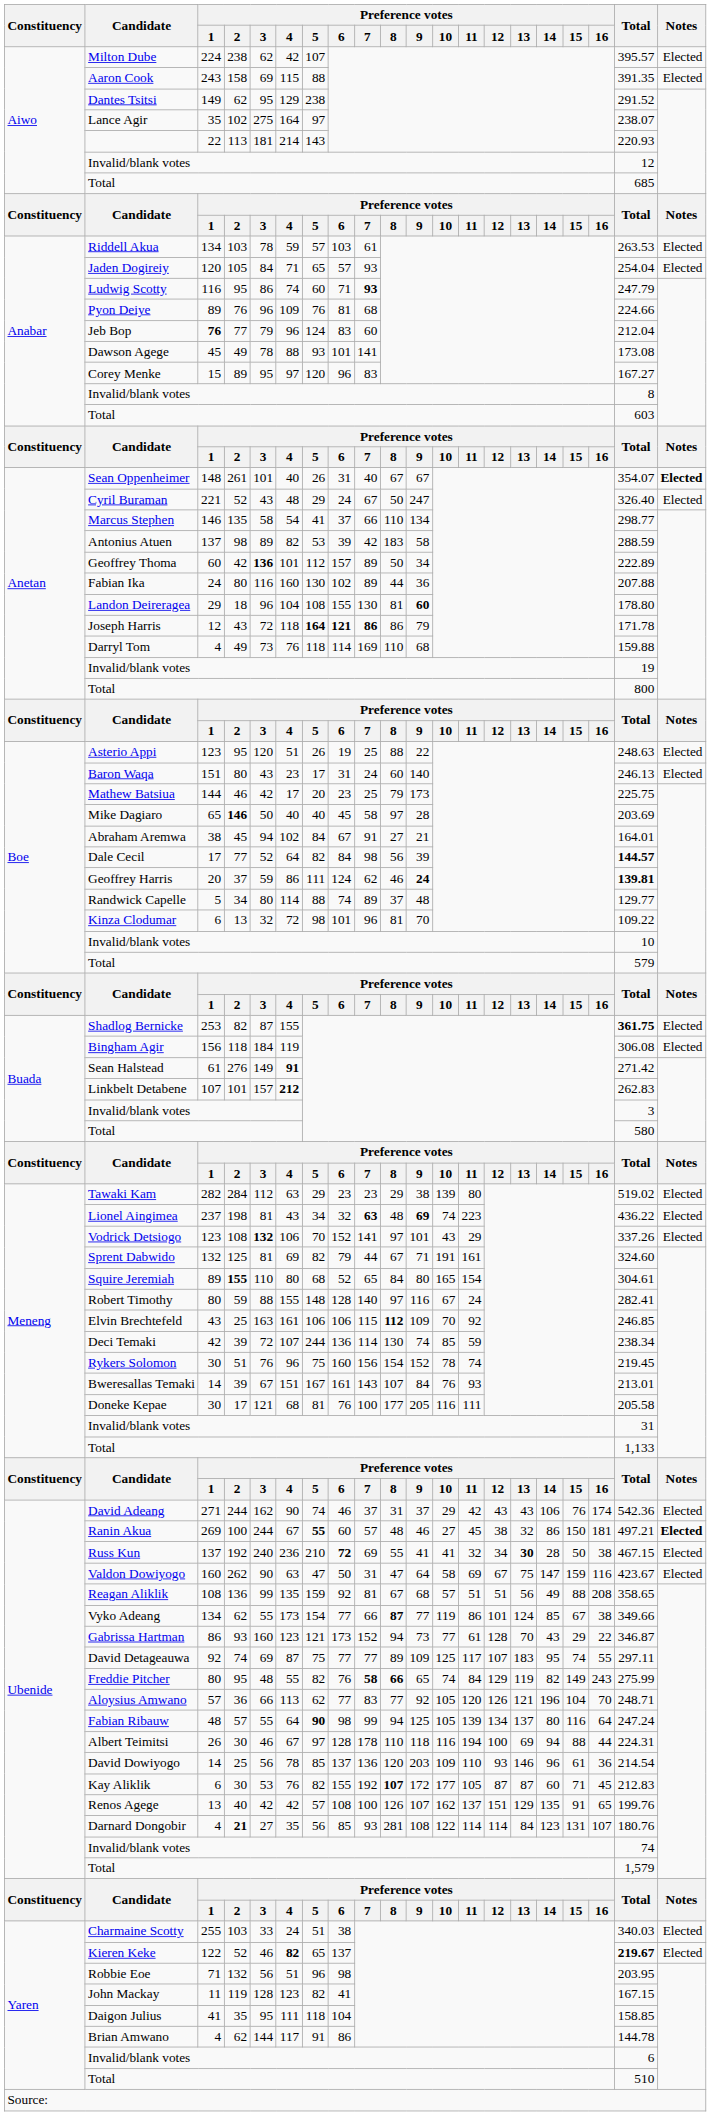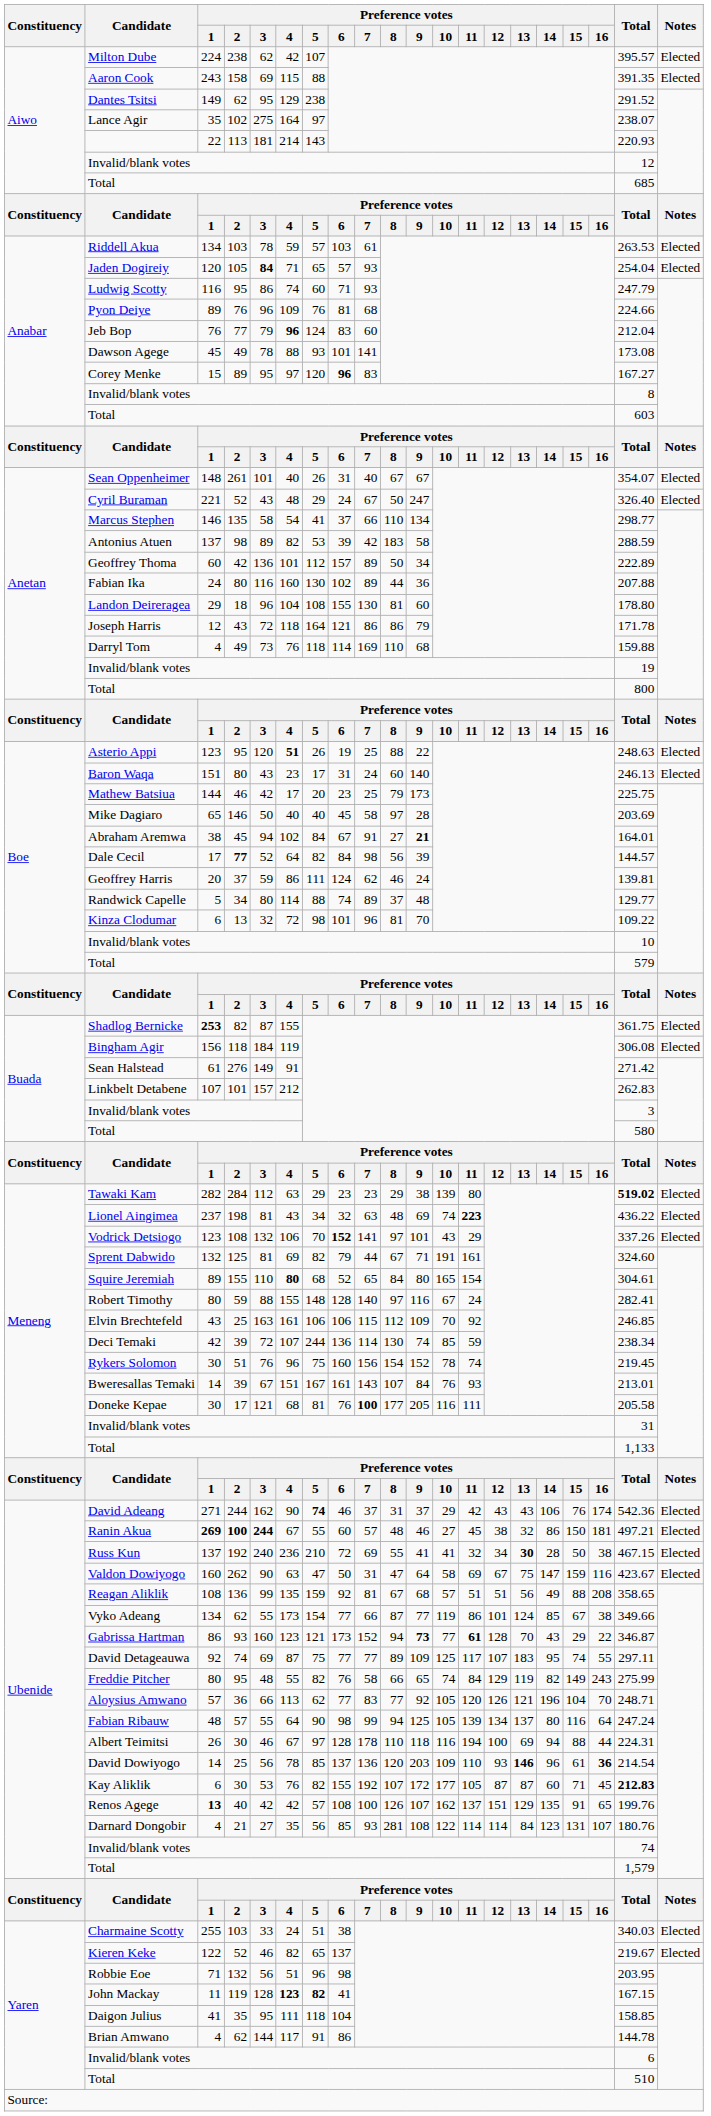(266, 267) normal -> (266, 267) bold
(371, 288) bold -> (371, 288) normal
(214, 330) bold -> (214, 330) normal
(293, 330) normal -> (293, 330) bold
(345, 373) normal -> (345, 373) bold
(681, 478) bold -> (680, 478) normal
(263, 562) bold -> (263, 562) normal
(423, 604) bold -> (423, 604) normal
(315, 625) bold -> (315, 625) normal
(341, 625) bold -> (341, 625) normal
(371, 625) bold -> (371, 625) normal
(293, 752) normal -> (293, 752) bold
(237, 815) bold -> (237, 815) normal
(423, 836) normal -> (423, 836) bold
(240, 857) normal -> (240, 857) bold
(636, 857) bold -> (636, 857) normal
(423, 878) bold -> (423, 878) normal
(636, 878) bold -> (636, 878) normal
(211, 1025) normal -> (211, 1025) bold
(636, 1025) bold -> (636, 1025) normal
(293, 1068) bold -> (293, 1068) normal
(289, 1089) bold -> (289, 1089) normal
(636, 1194) normal -> (636, 1194) bold
(371, 1215) bold -> (371, 1215) normal
(423, 1215) bold -> (423, 1215) normal
(471, 1215) normal -> (471, 1215) bold
(263, 1236) bold -> (263, 1236) normal
(341, 1236) normal -> (341, 1236) bold
(237, 1278) bold -> (237, 1278) normal
(293, 1278) normal -> (293, 1278) bold
(394, 1320) bold -> (394, 1320) normal
(367, 1405) normal -> (367, 1405) bold
(319, 1510) normal -> (319, 1510) bold
(211, 1531) normal -> (211, 1531) bold
(237, 1531) normal -> (237, 1531) bold
(263, 1531) normal -> (263, 1531) bold
(319, 1531) bold -> (319, 1531) normal
(681, 1531) bold -> (680, 1531) normal
(345, 1552) bold -> (345, 1552) normal
(397, 1615) bold -> (397, 1615) normal
(423, 1636) normal -> (423, 1636) bold
(475, 1636) normal -> (475, 1636) bold
(371, 1678) bold -> (371, 1678) normal
(397, 1678) bold -> (397, 1678) normal
(319, 1720) bold -> (319, 1720) normal
(524, 1763) normal -> (524, 1763) bold
(605, 1763) normal -> (605, 1763) bold
(393, 1784) bold -> (393, 1784) normal
(636, 1784) normal -> (636, 1784) bold
(214, 1805) normal -> (214, 1805) bold
(240, 1826) bold -> (240, 1826) normal
(293, 1952) bold -> (293, 1952) normal
(636, 1952) bold -> (636, 1952) normal
(289, 1994) normal -> (289, 1994) bold
(319, 1994) normal -> (319, 1994) bold
